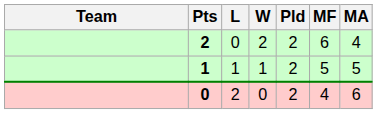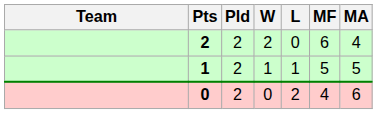columns swapped: (293, 17) <-> (235, 17)
